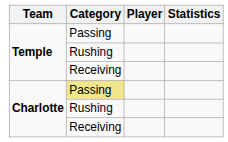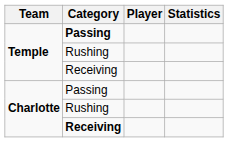(90, 33) normal -> (88, 33) bold
(90, 89) khaki background -> (86, 89) no background
(95, 127) normal -> (93, 127) bold
